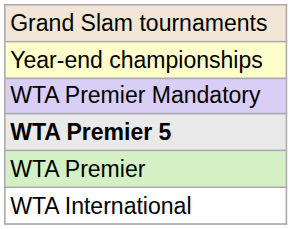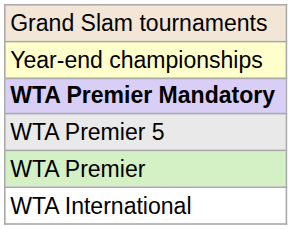(135, 96) normal -> (143, 96) bold
(91, 133) bold -> (87, 133) normal
